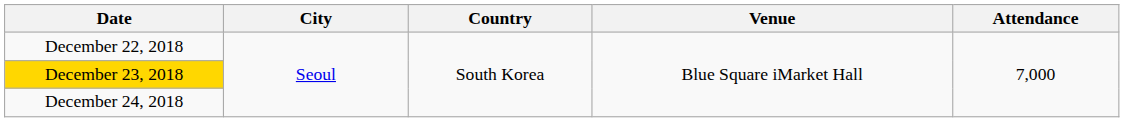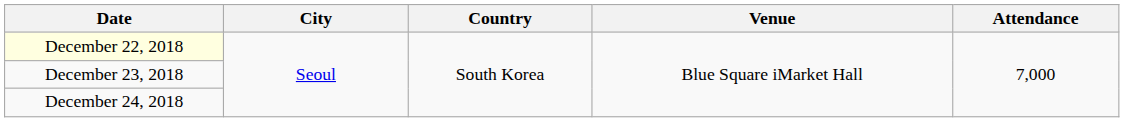(114, 46) no background -> (114, 46) lightyellow background
(114, 74) gold background -> (114, 74) no background
